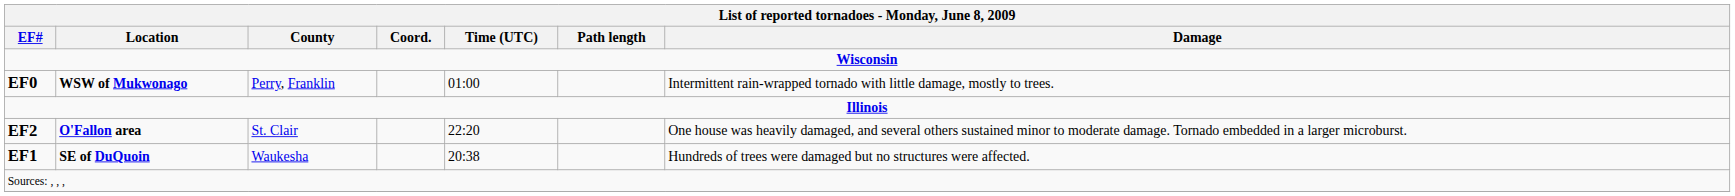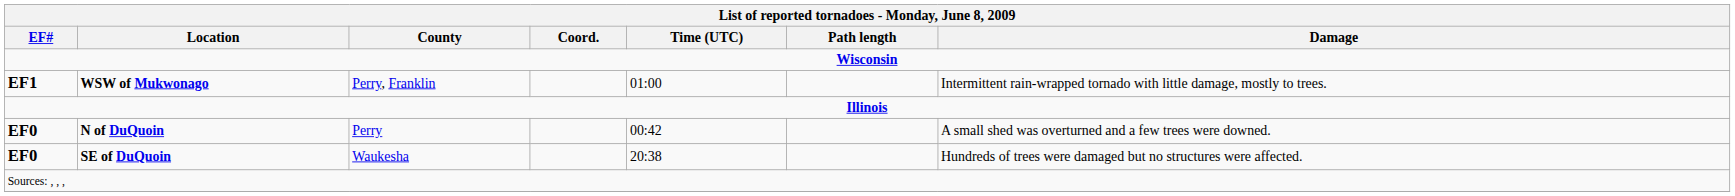(22, 83) EF0 -> (22, 83) EF1
- row: (100, 131)
+ row: (122, 131)
(22, 156) EF1 -> (22, 156) EF0
